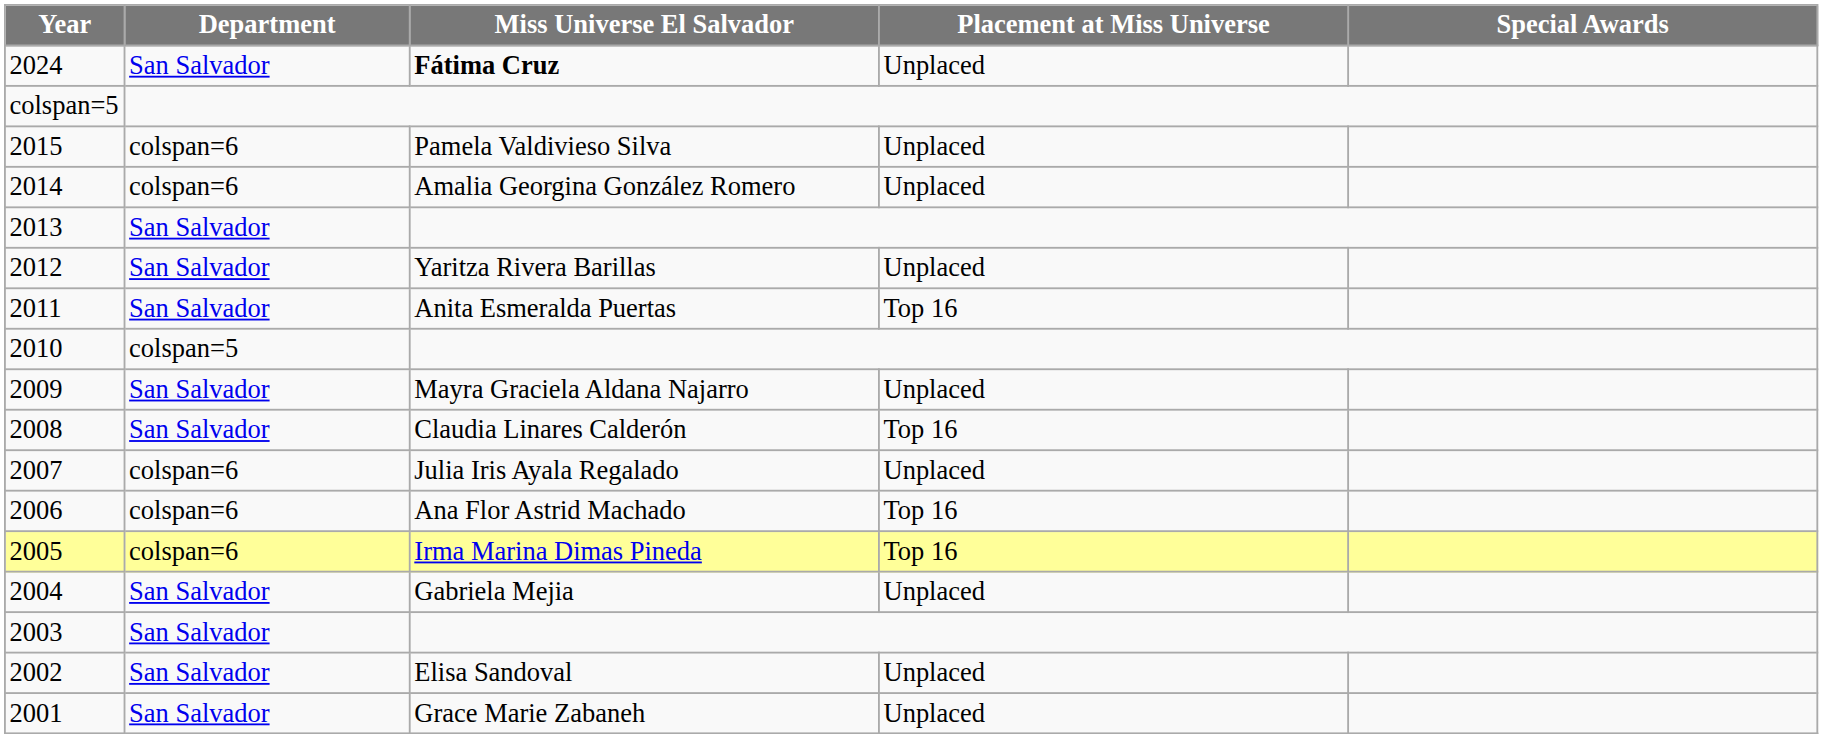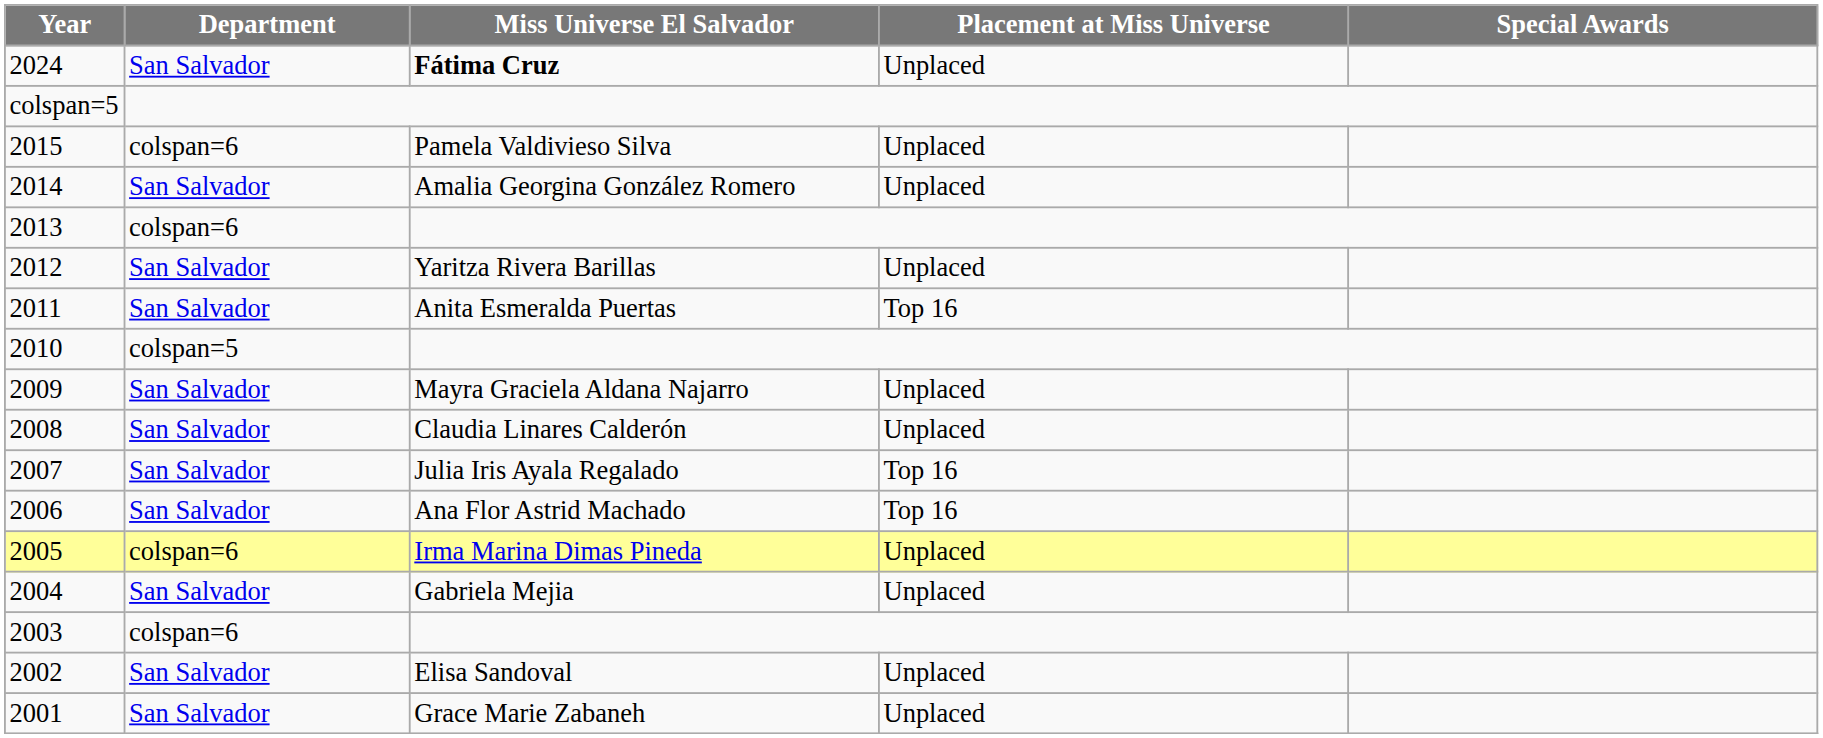(184, 186) colspan=6 -> (199, 186) San Salvador
(199, 227) San Salvador -> (184, 227) colspan=6
(920, 429) Top 16 -> (934, 429) Unplaced
(184, 470) colspan=6 -> (199, 470) San Salvador
(934, 470) Unplaced -> (920, 470) Top 16
(184, 510) colspan=6 -> (199, 510) San Salvador
(920, 550) Top 16 -> (934, 550) Unplaced
(199, 631) San Salvador -> (184, 631) colspan=6
